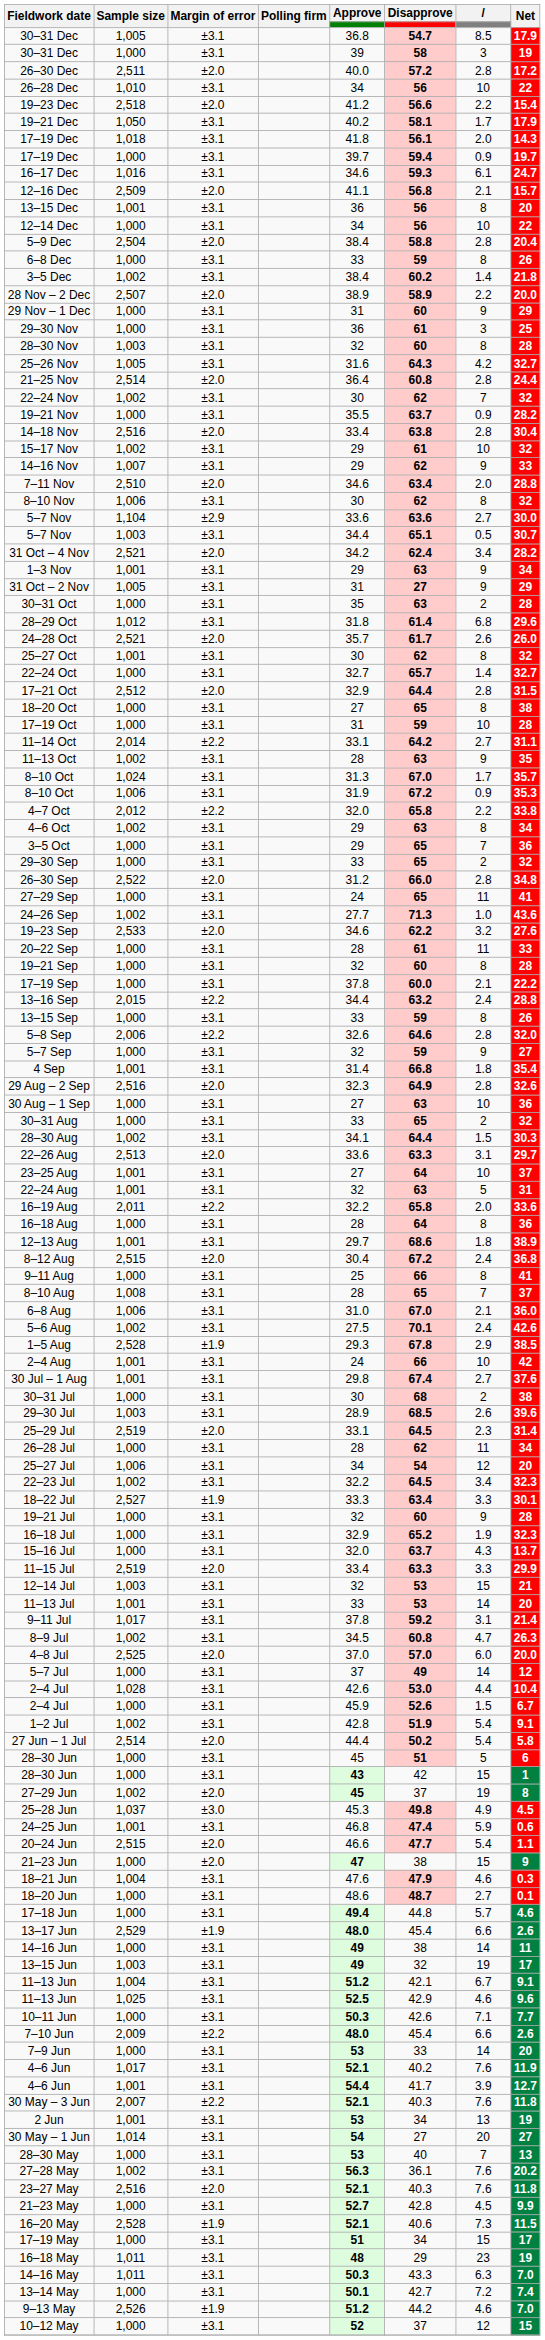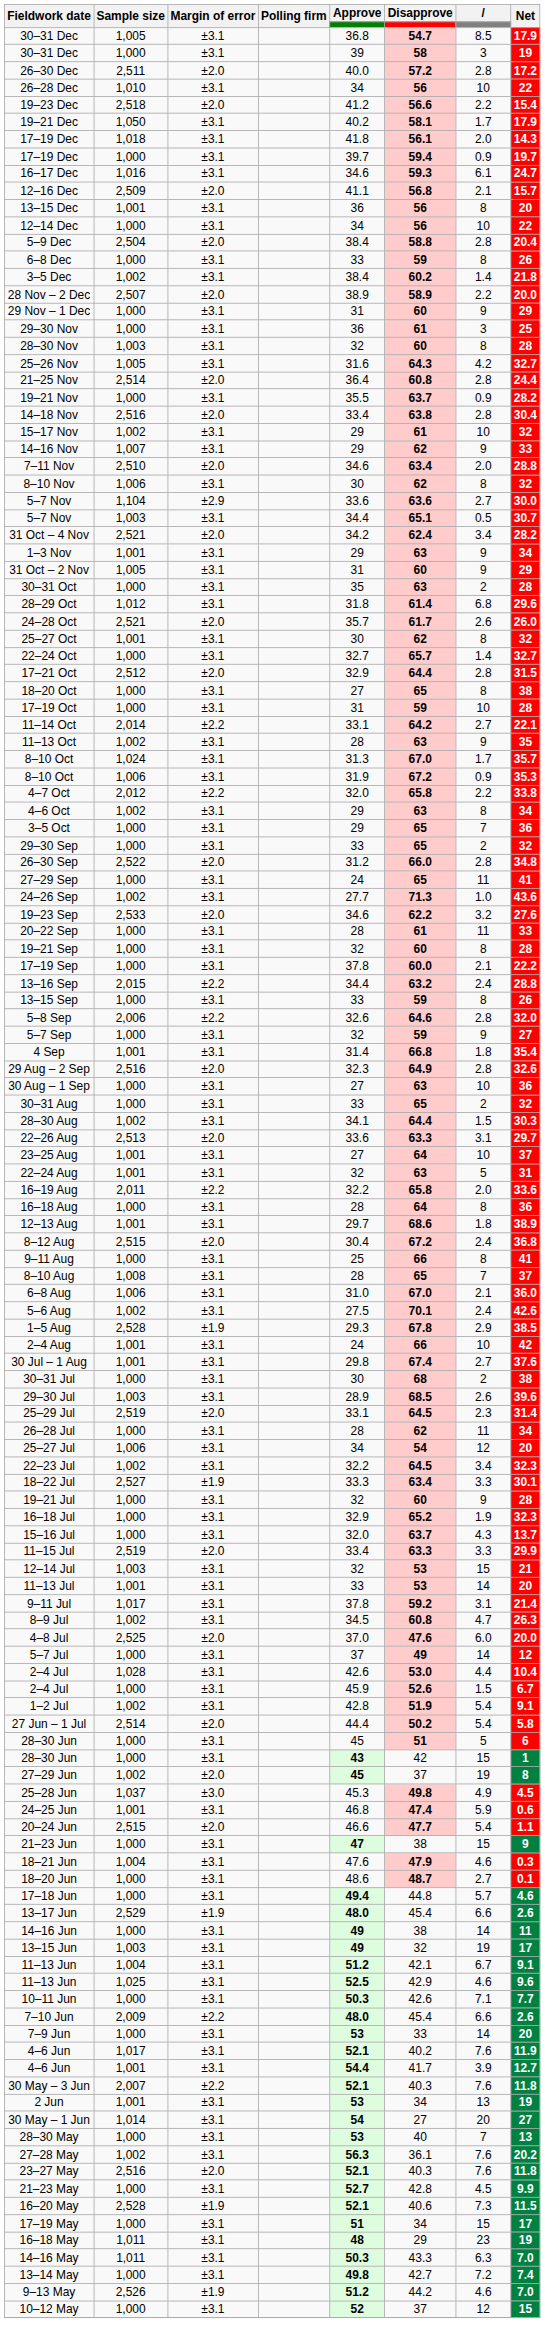- row: (49, 398)
(420, 587) 27 -> (420, 570) 60
(525, 742) 31.1 -> (525, 725) 22.1
(420, 1655) 57.0 -> (420, 1638) 47.6
(213, 1862) ±2.0 -> (213, 1845) ±3.1
(357, 2292) 50.1 -> (357, 2275) 49.8
